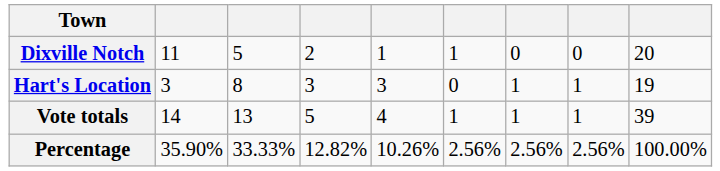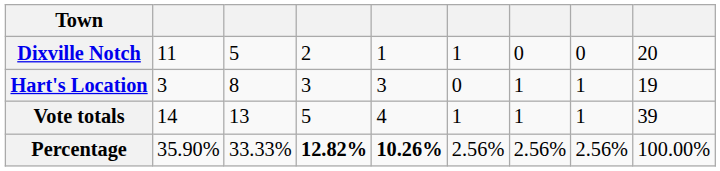(336, 149) normal -> (334, 149) bold
(408, 149) normal -> (409, 149) bold
